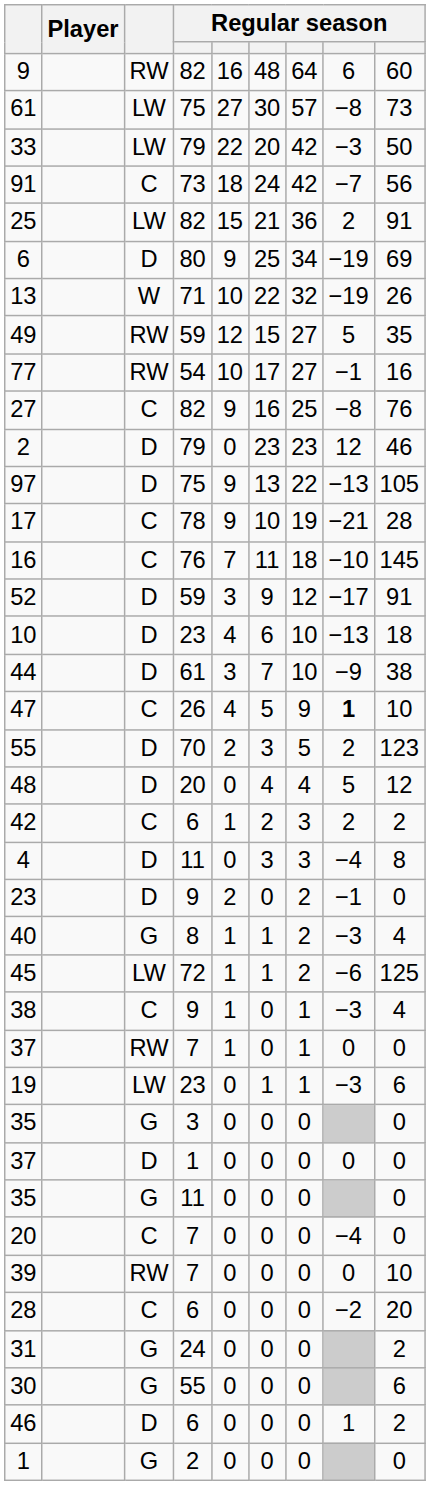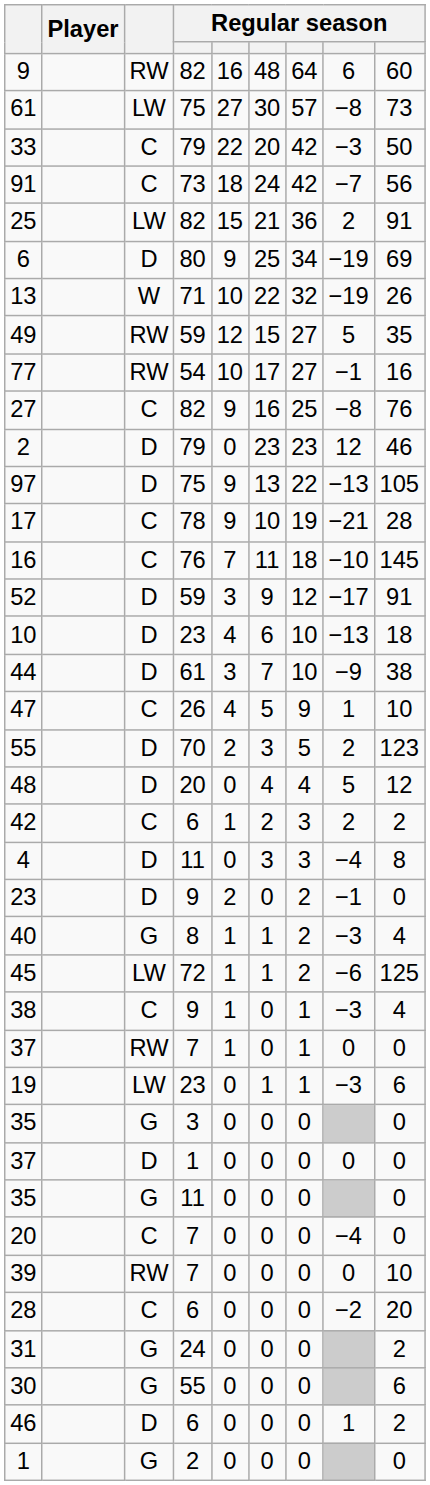(149, 146) LW -> (149, 146) C
(349, 710) bold -> (349, 710) normal
